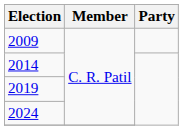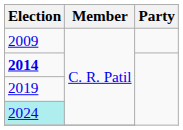(23, 64) normal -> (23, 64) bold
(23, 112) no background -> (23, 112) paleturquoise background
